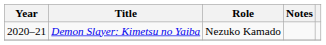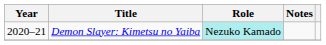(243, 31) no background -> (243, 31) paleturquoise background
